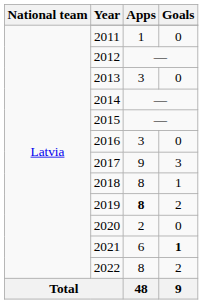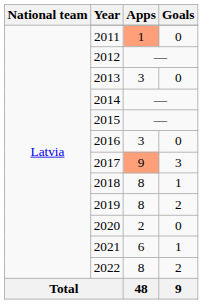(141, 36) no background -> (141, 36) lightsalmon background
(141, 162) no background -> (141, 162) lightsalmon background
(141, 204) bold -> (141, 204) normal
(178, 246) bold -> (178, 246) normal
